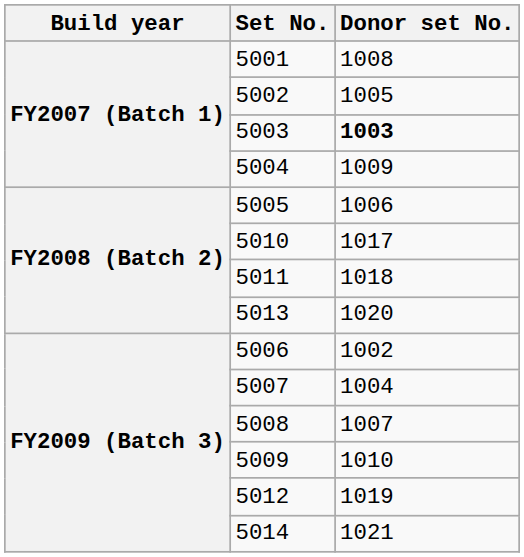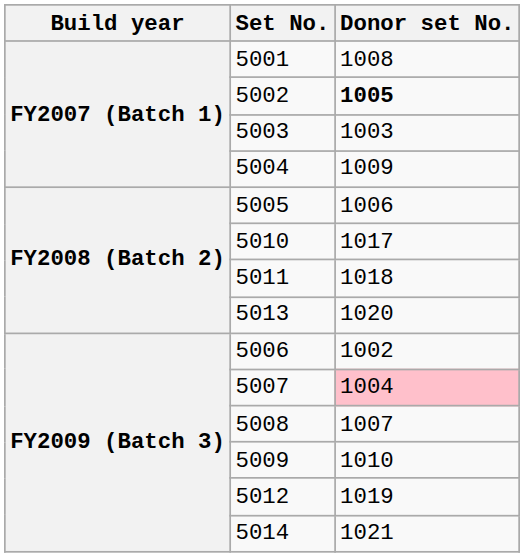(367, 96) normal -> (367, 96) bold
(367, 132) bold -> (367, 132) normal
(367, 388) no background -> (367, 388) pink background
